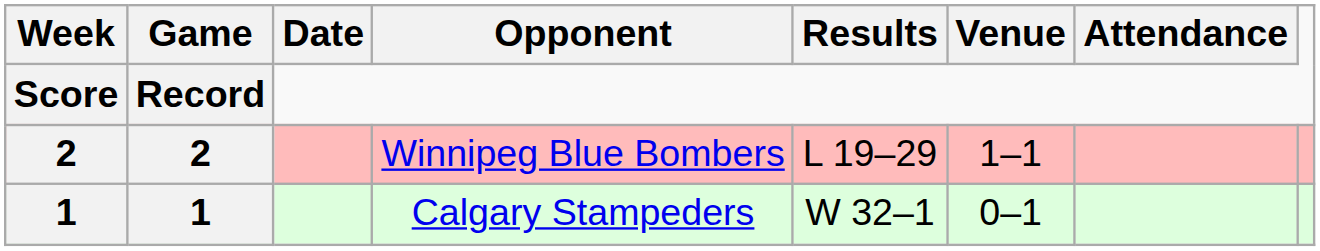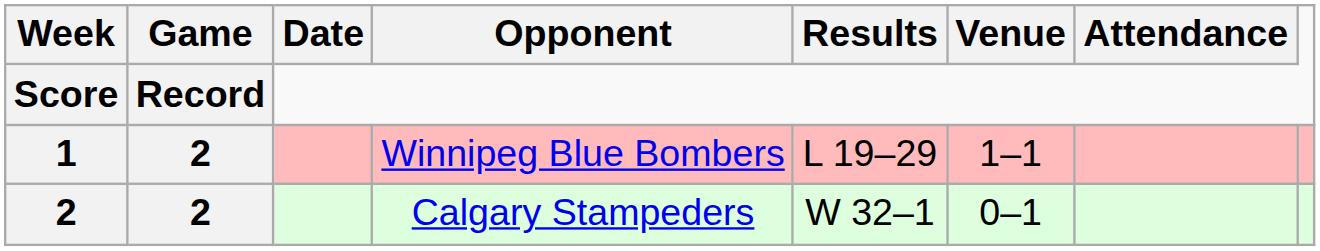(66, 153) 2 -> (66, 153) 1
(66, 213) 1 -> (66, 213) 2
(200, 213) 1 -> (200, 213) 2
